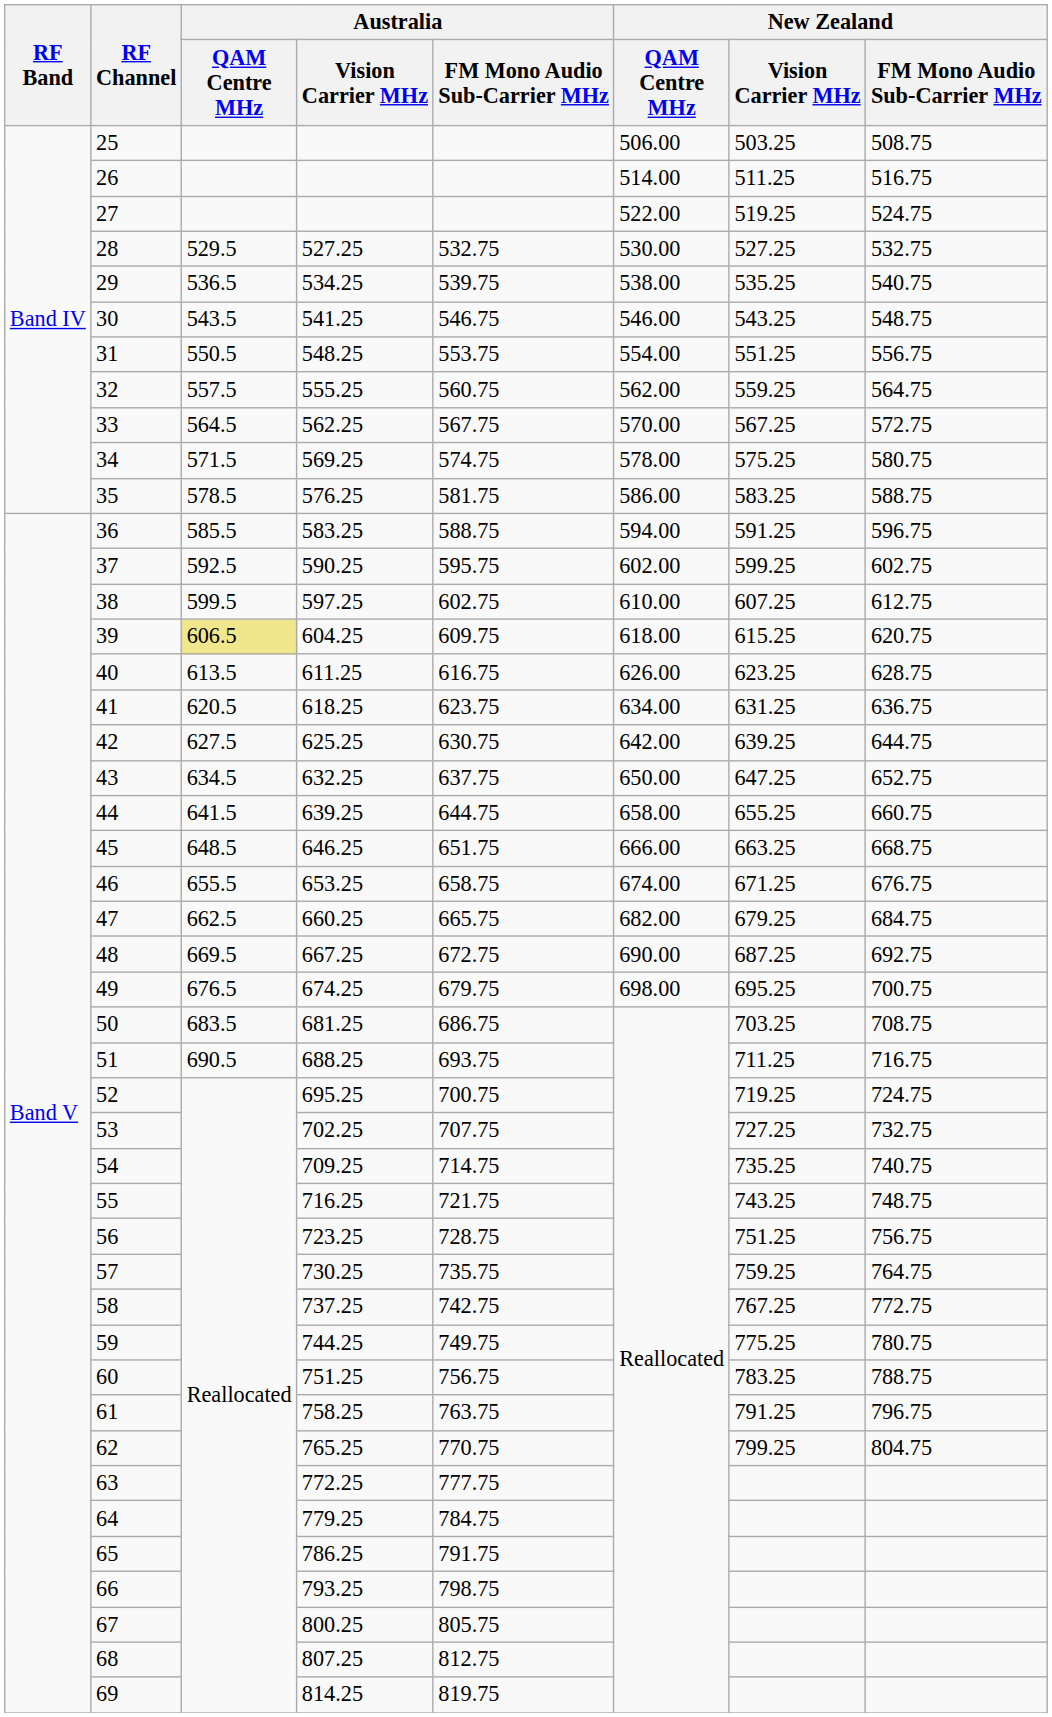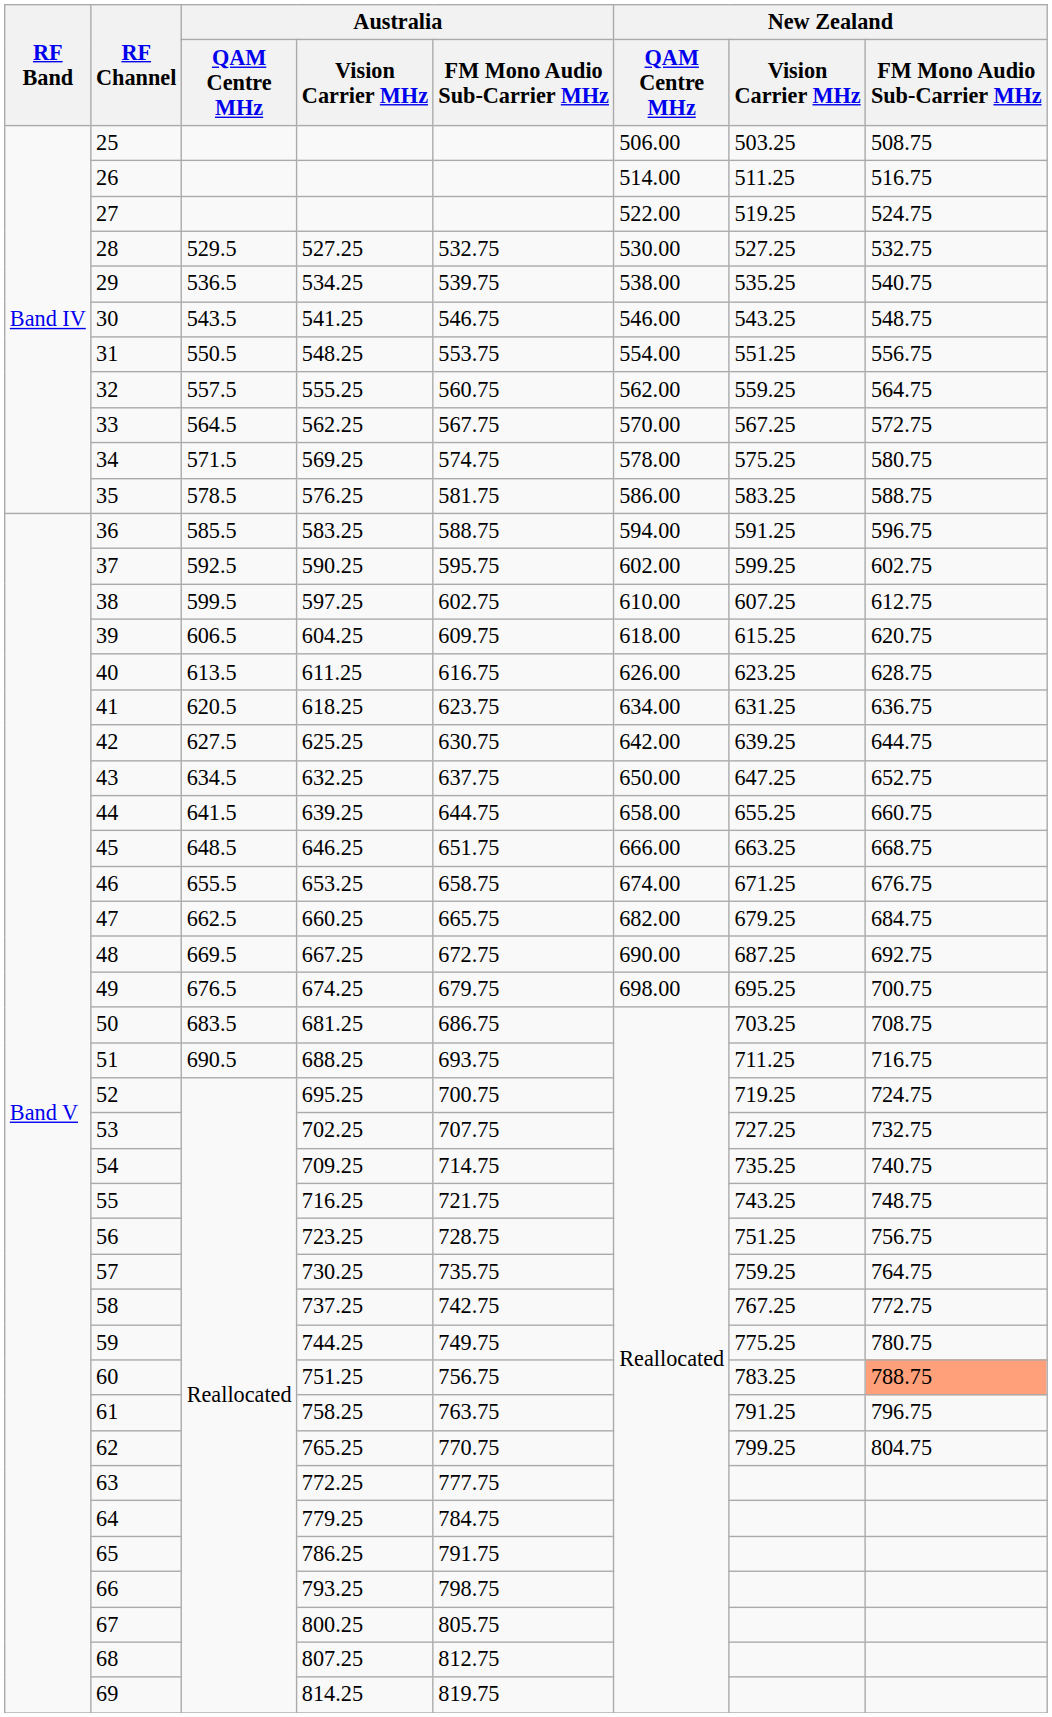(212, 636) khaki background -> (212, 636) no background
(901, 1377) no background -> (901, 1377) lightsalmon background
